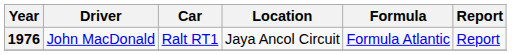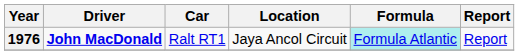(101, 39) normal -> (104, 39) bold
(398, 39) no background -> (405, 39) paleturquoise background
